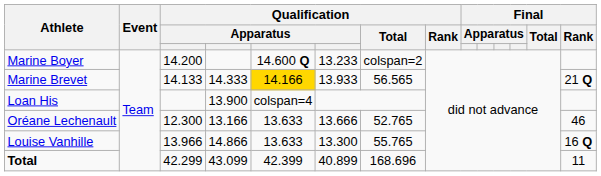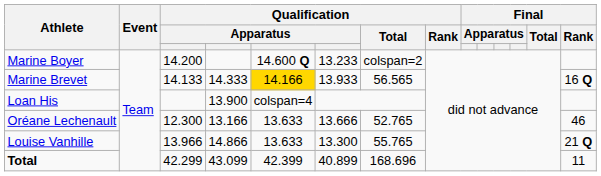(578, 80) 21 Q -> (578, 80) 16 Q
(578, 141) 16 Q -> (578, 141) 21 Q
